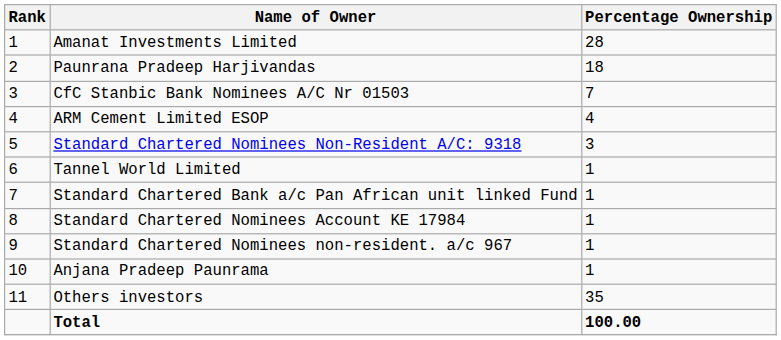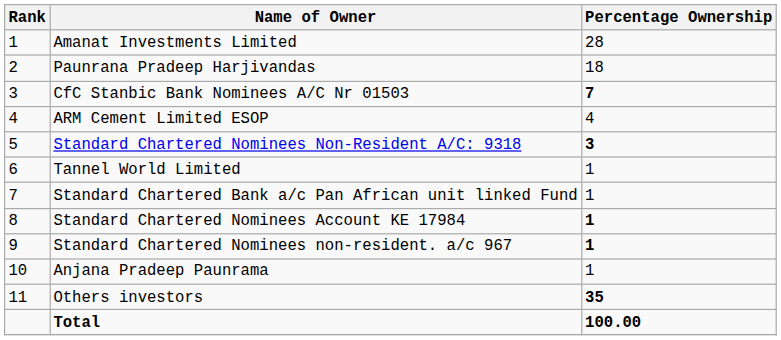(590, 94) normal -> (590, 94) bold
(590, 144) normal -> (590, 144) bold
(590, 221) normal -> (590, 221) bold
(590, 246) normal -> (590, 246) bold
(594, 297) normal -> (594, 297) bold
